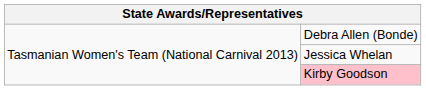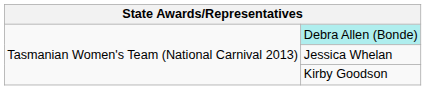(361, 34) no background -> (361, 34) paleturquoise background
(346, 74) pink background -> (346, 74) no background
